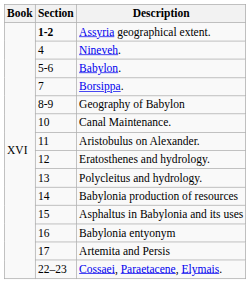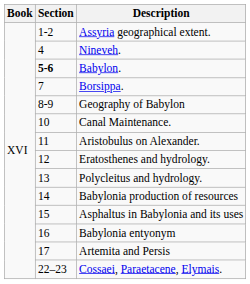(46, 31) bold -> (46, 31) normal
(46, 68) normal -> (46, 68) bold
